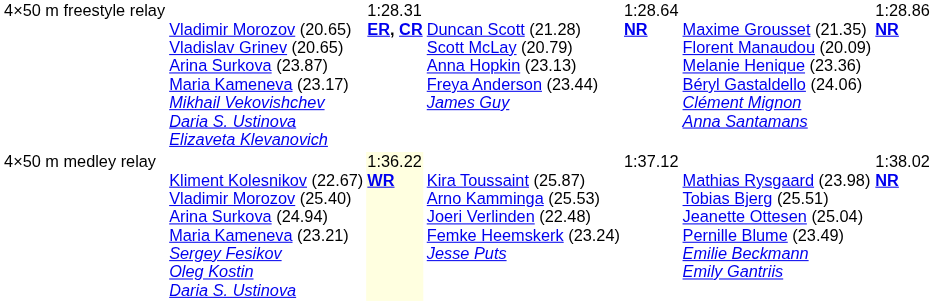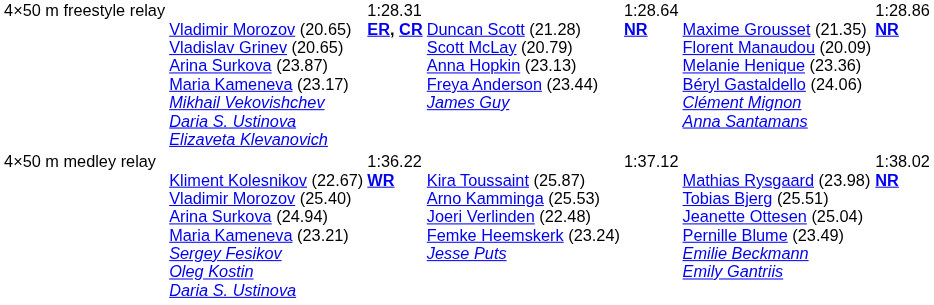(395, 171) lightyellow background -> (395, 171) no background
